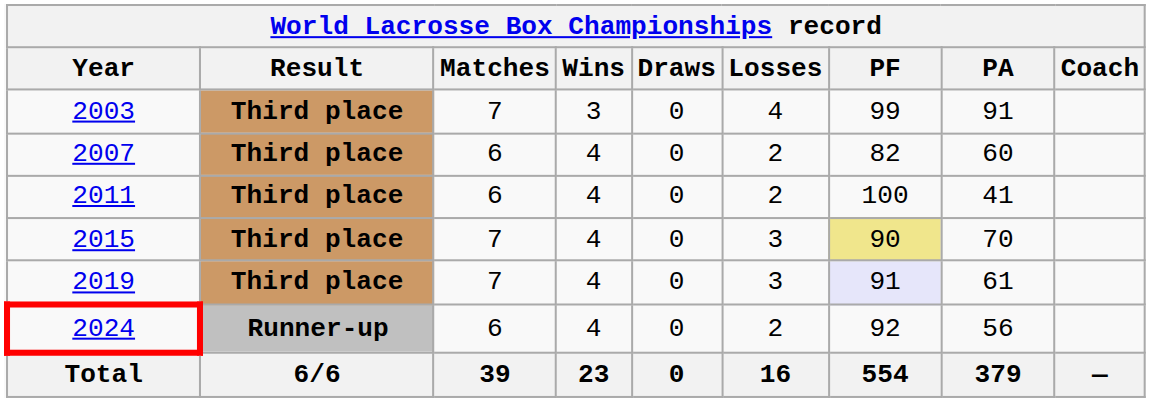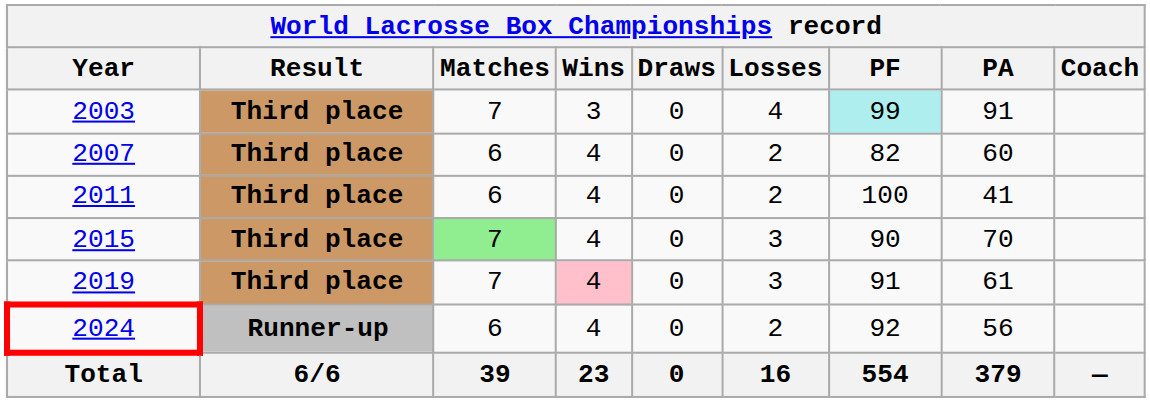(885, 111) no background -> (885, 111) paleturquoise background
(495, 239) no background -> (495, 239) lightgreen background
(885, 239) khaki background -> (885, 239) no background
(594, 283) no background -> (594, 283) pink background
(885, 283) lavender background -> (885, 283) no background
